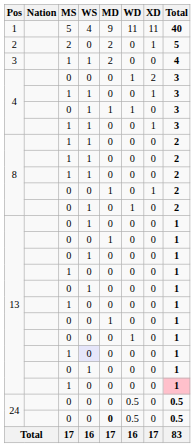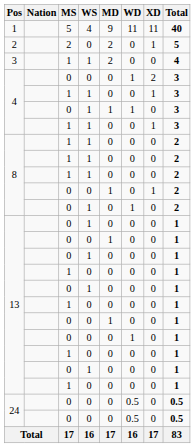(89, 353) lavender background -> (89, 353) no background
(177, 386) pink background -> (177, 386) no background
(110, 418) bold -> (110, 418) normal
